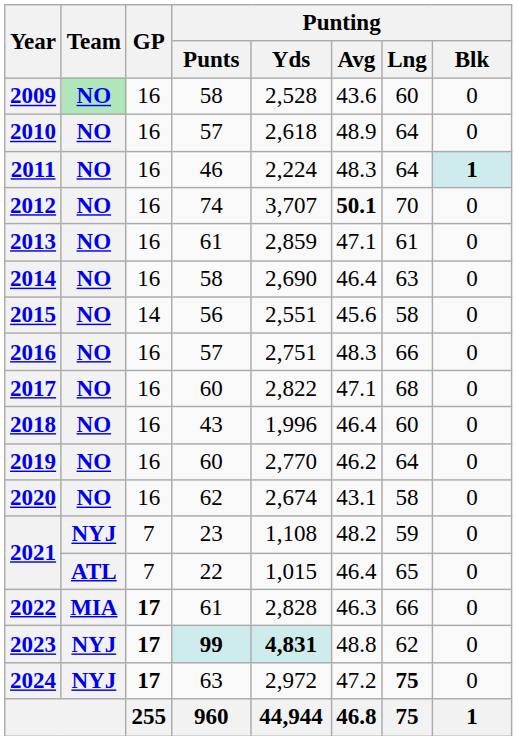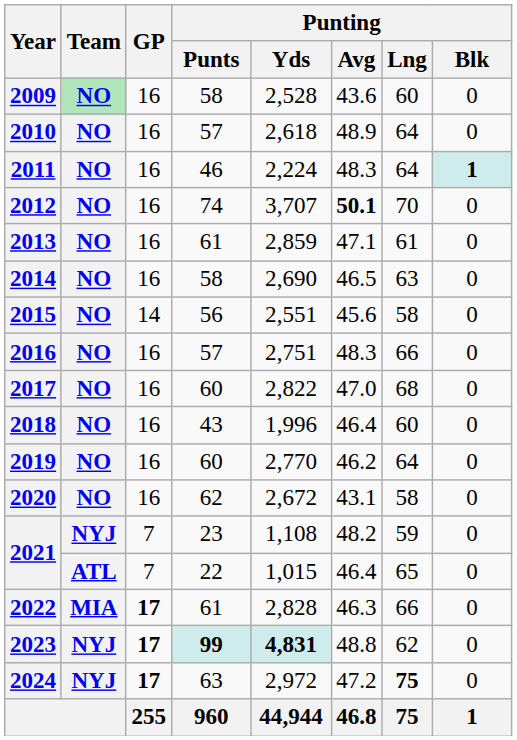(356, 278) 46.4 -> (356, 278) 46.5
(356, 388) 47.1 -> (356, 388) 47.0
(291, 497) 2,674 -> (291, 497) 2,672
